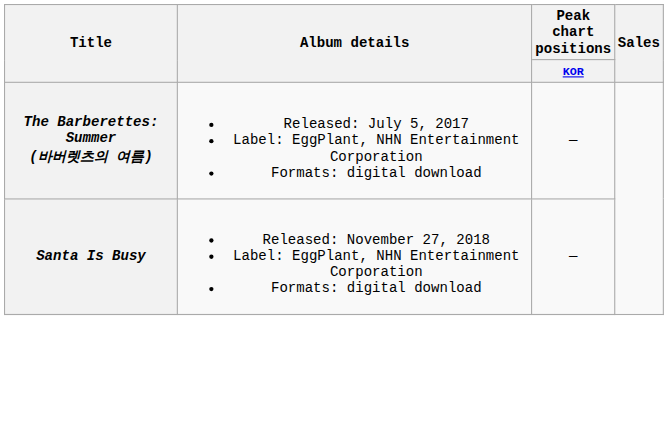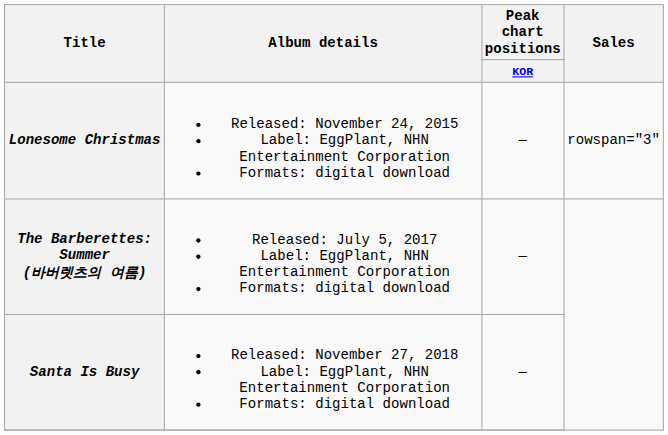+ row: (85, 141)
